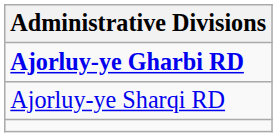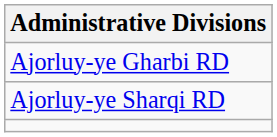(127, 61) bold -> (120, 61) normal
